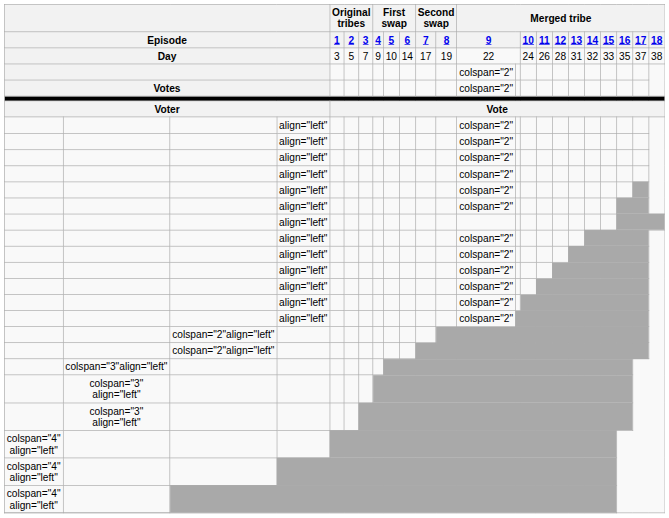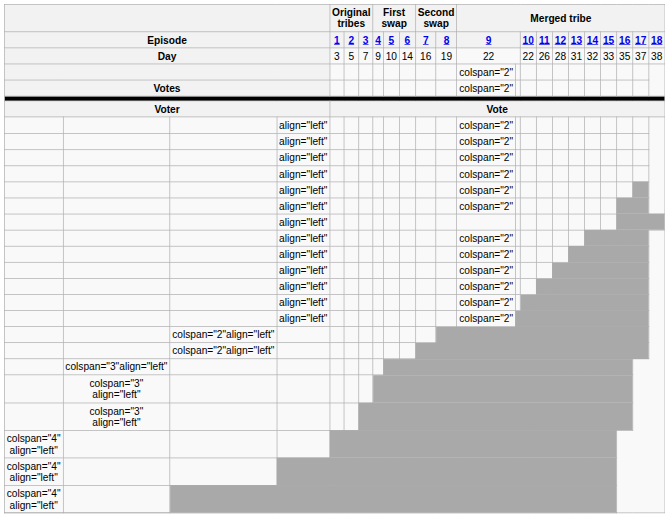(426, 56) 17 -> (426, 56) 16
(528, 56) 24 -> (528, 56) 22
